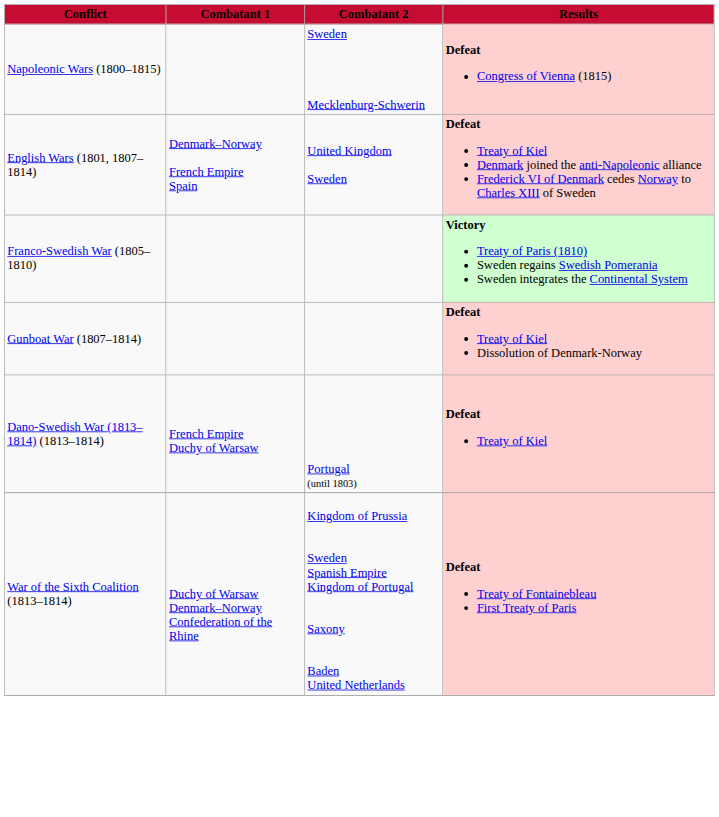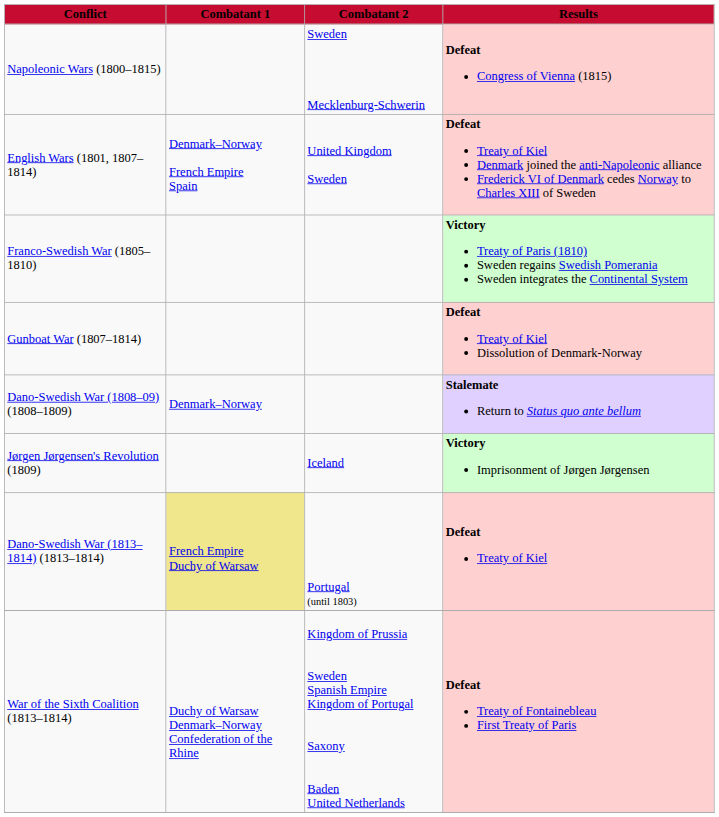+ row: (83, 404)
+ row: (83, 463)
(214, 440) no background -> (214, 558) khaki background
